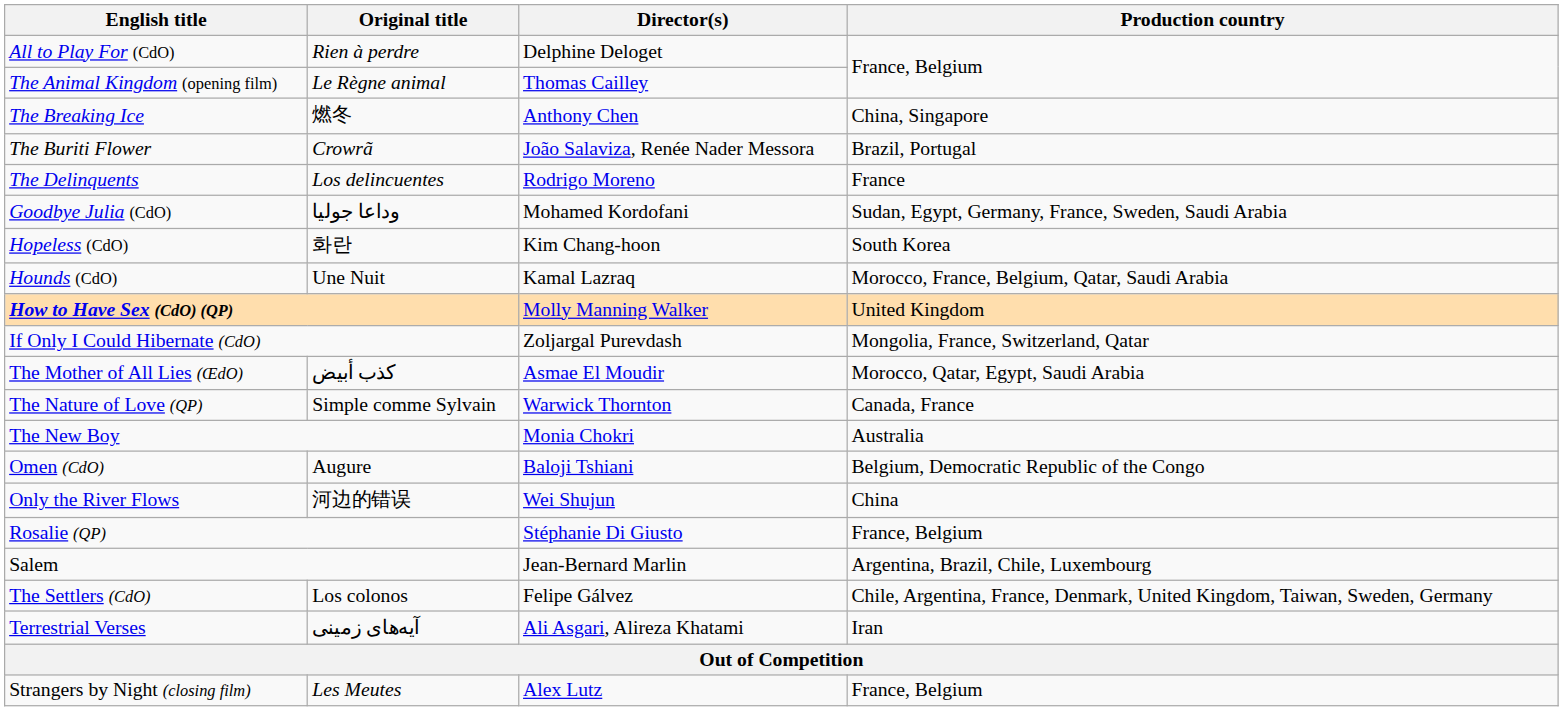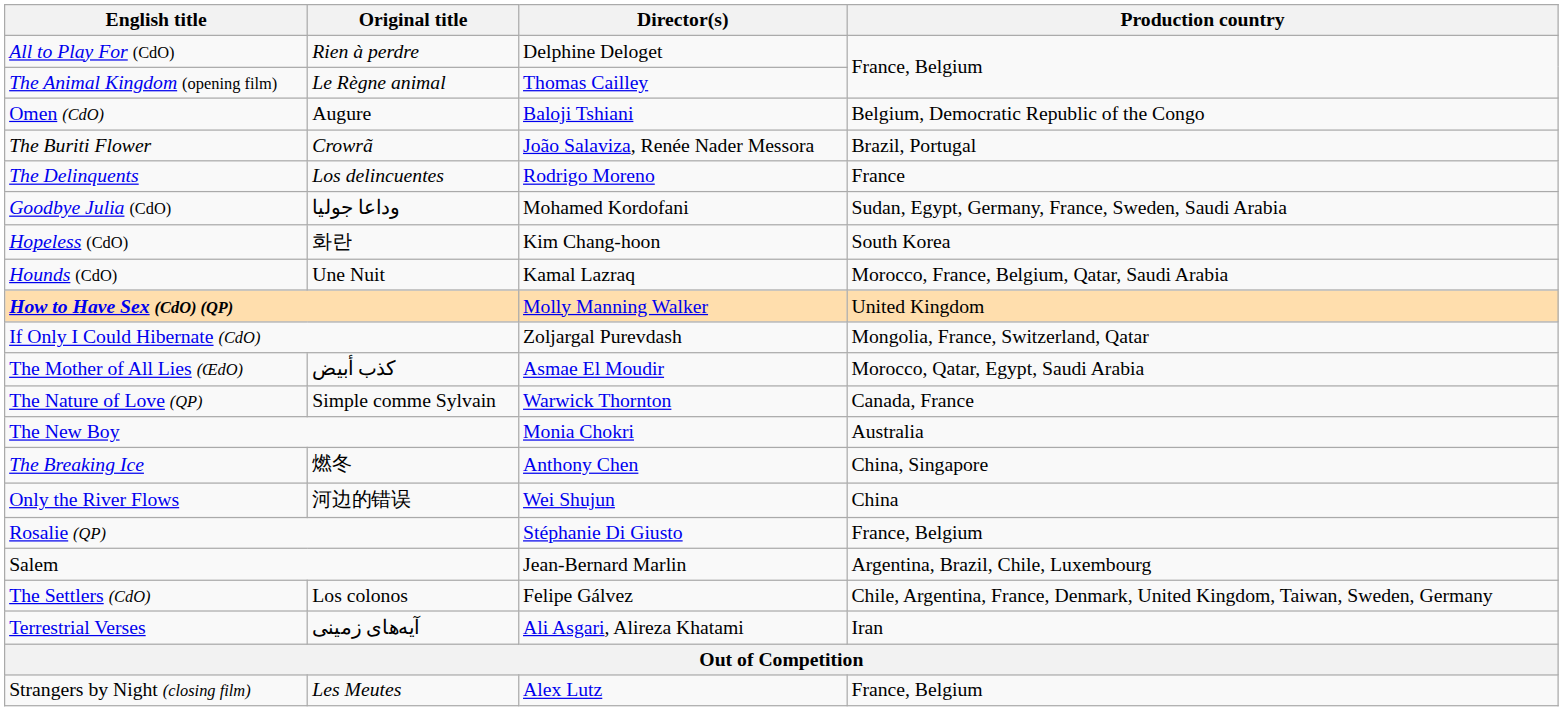rows swapped: (77, 115) <-> (57, 466)
